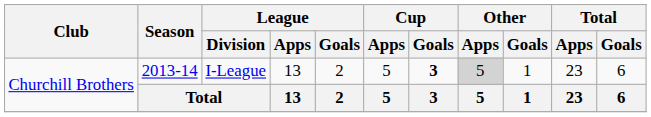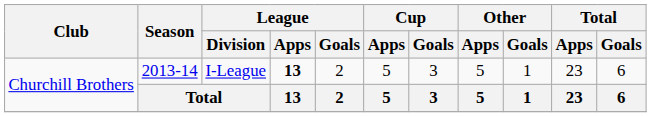(292, 71) normal -> (292, 71) bold
(433, 71) bold -> (433, 71) normal
(480, 71) lightgrey background -> (480, 71) no background
